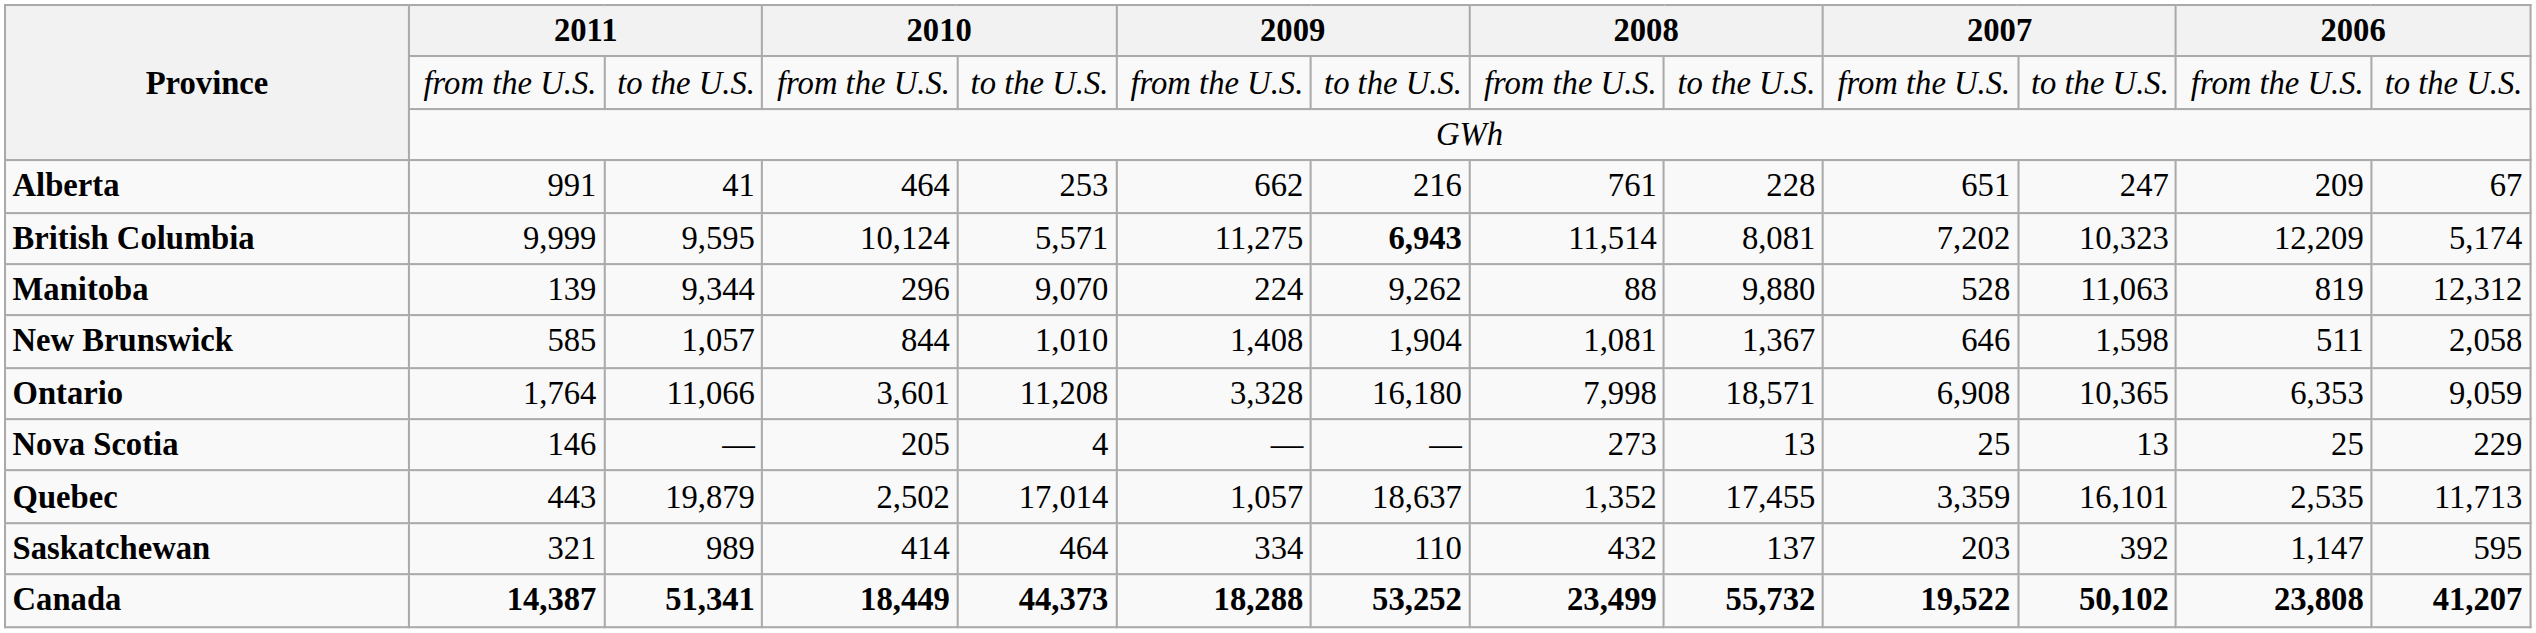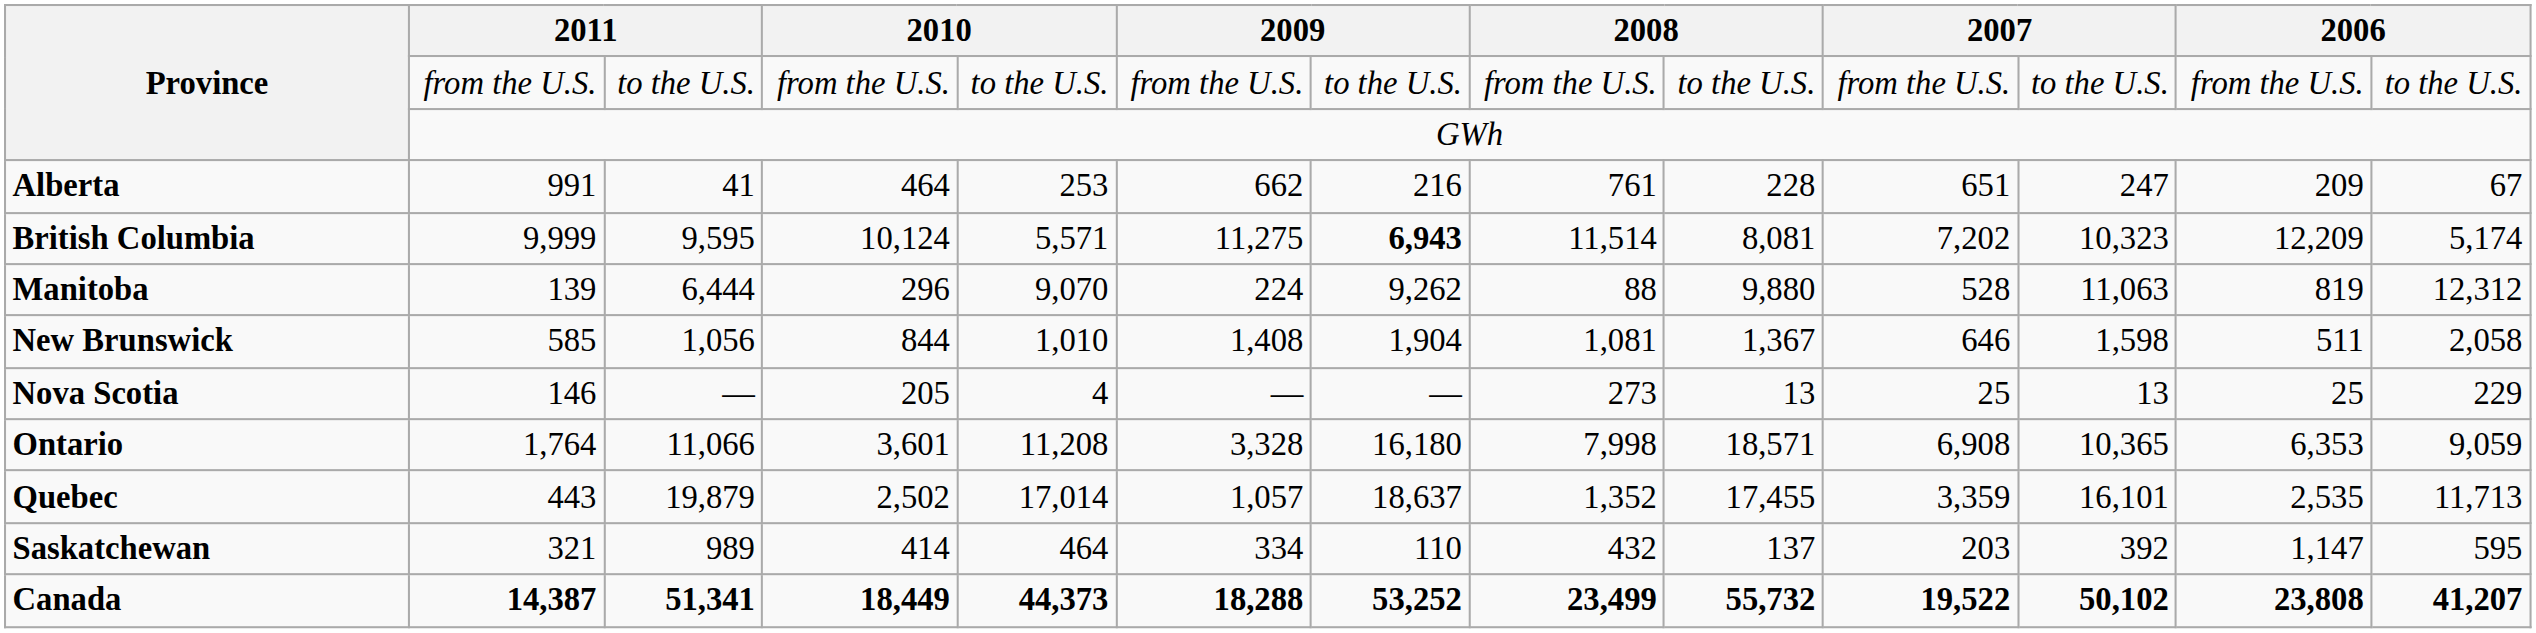(718, 289) 9,344 -> (718, 289) 6,444
(718, 340) 1,057 -> (718, 340) 1,056
rows swapped: (95, 444) <-> (68, 392)
